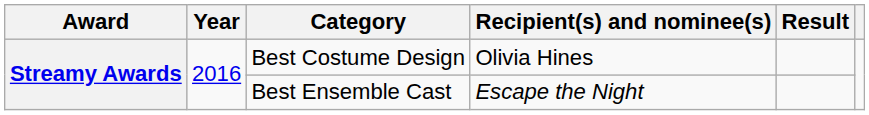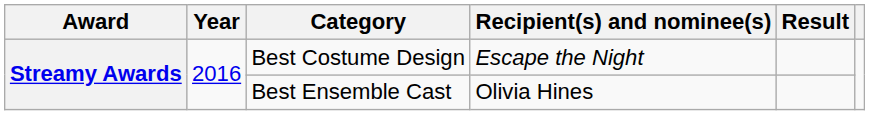(534, 57) Olivia Hines -> (559, 57) Escape the Night
(559, 92) Escape the Night -> (534, 92) Olivia Hines
